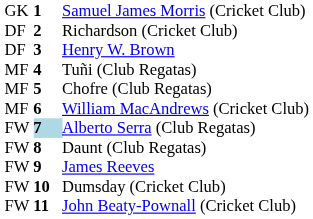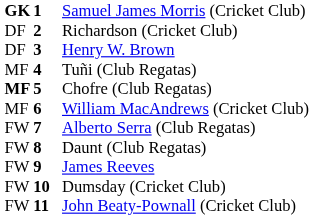(16, 10) normal -> (17, 10) bold
(16, 88) normal -> (17, 88) bold
(37, 127) lightblue background -> (37, 127) no background
